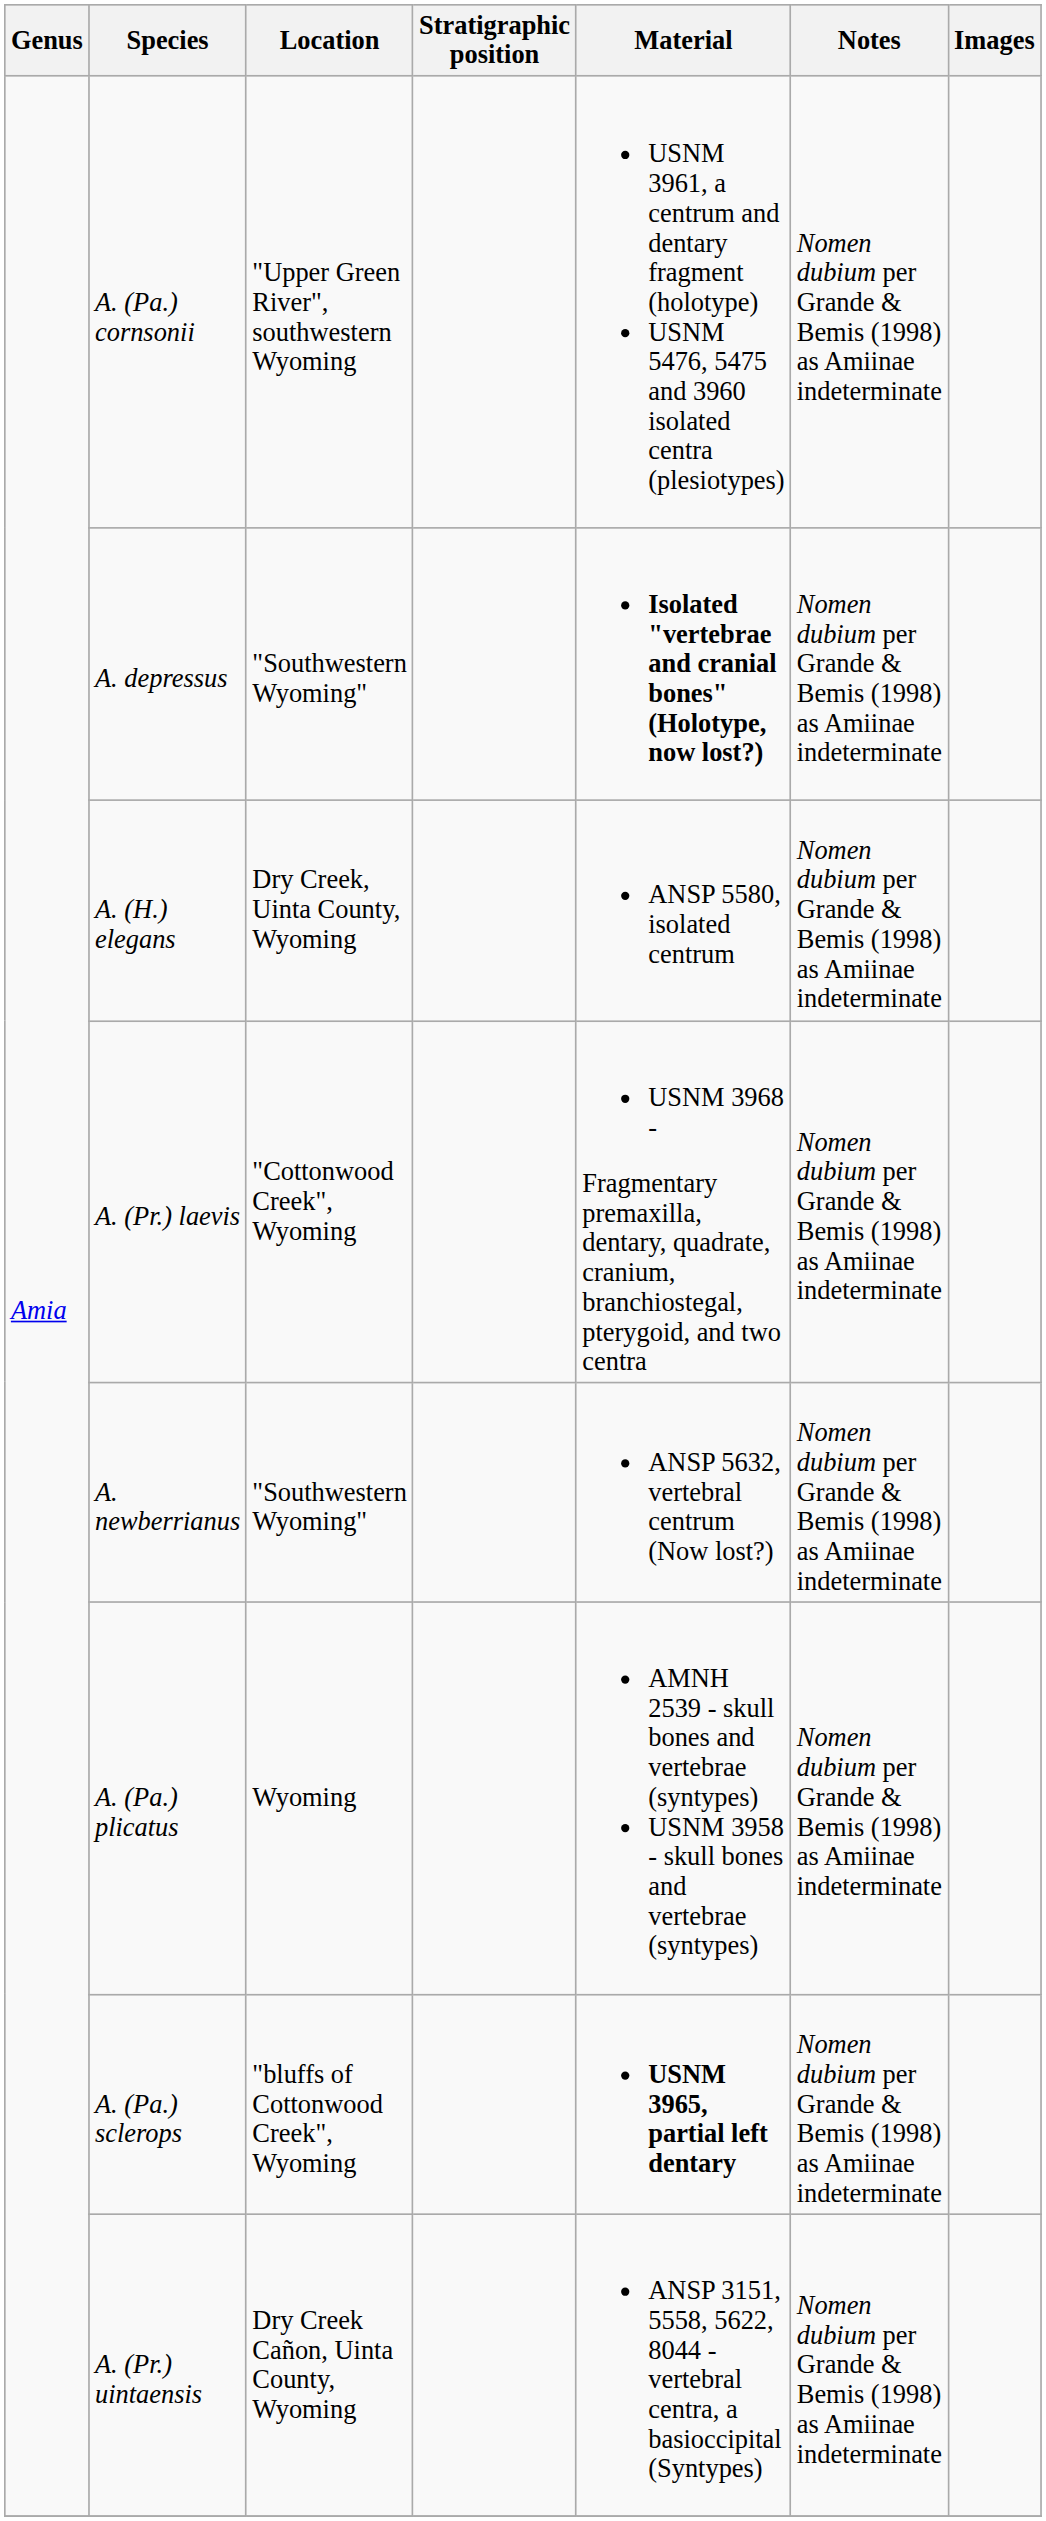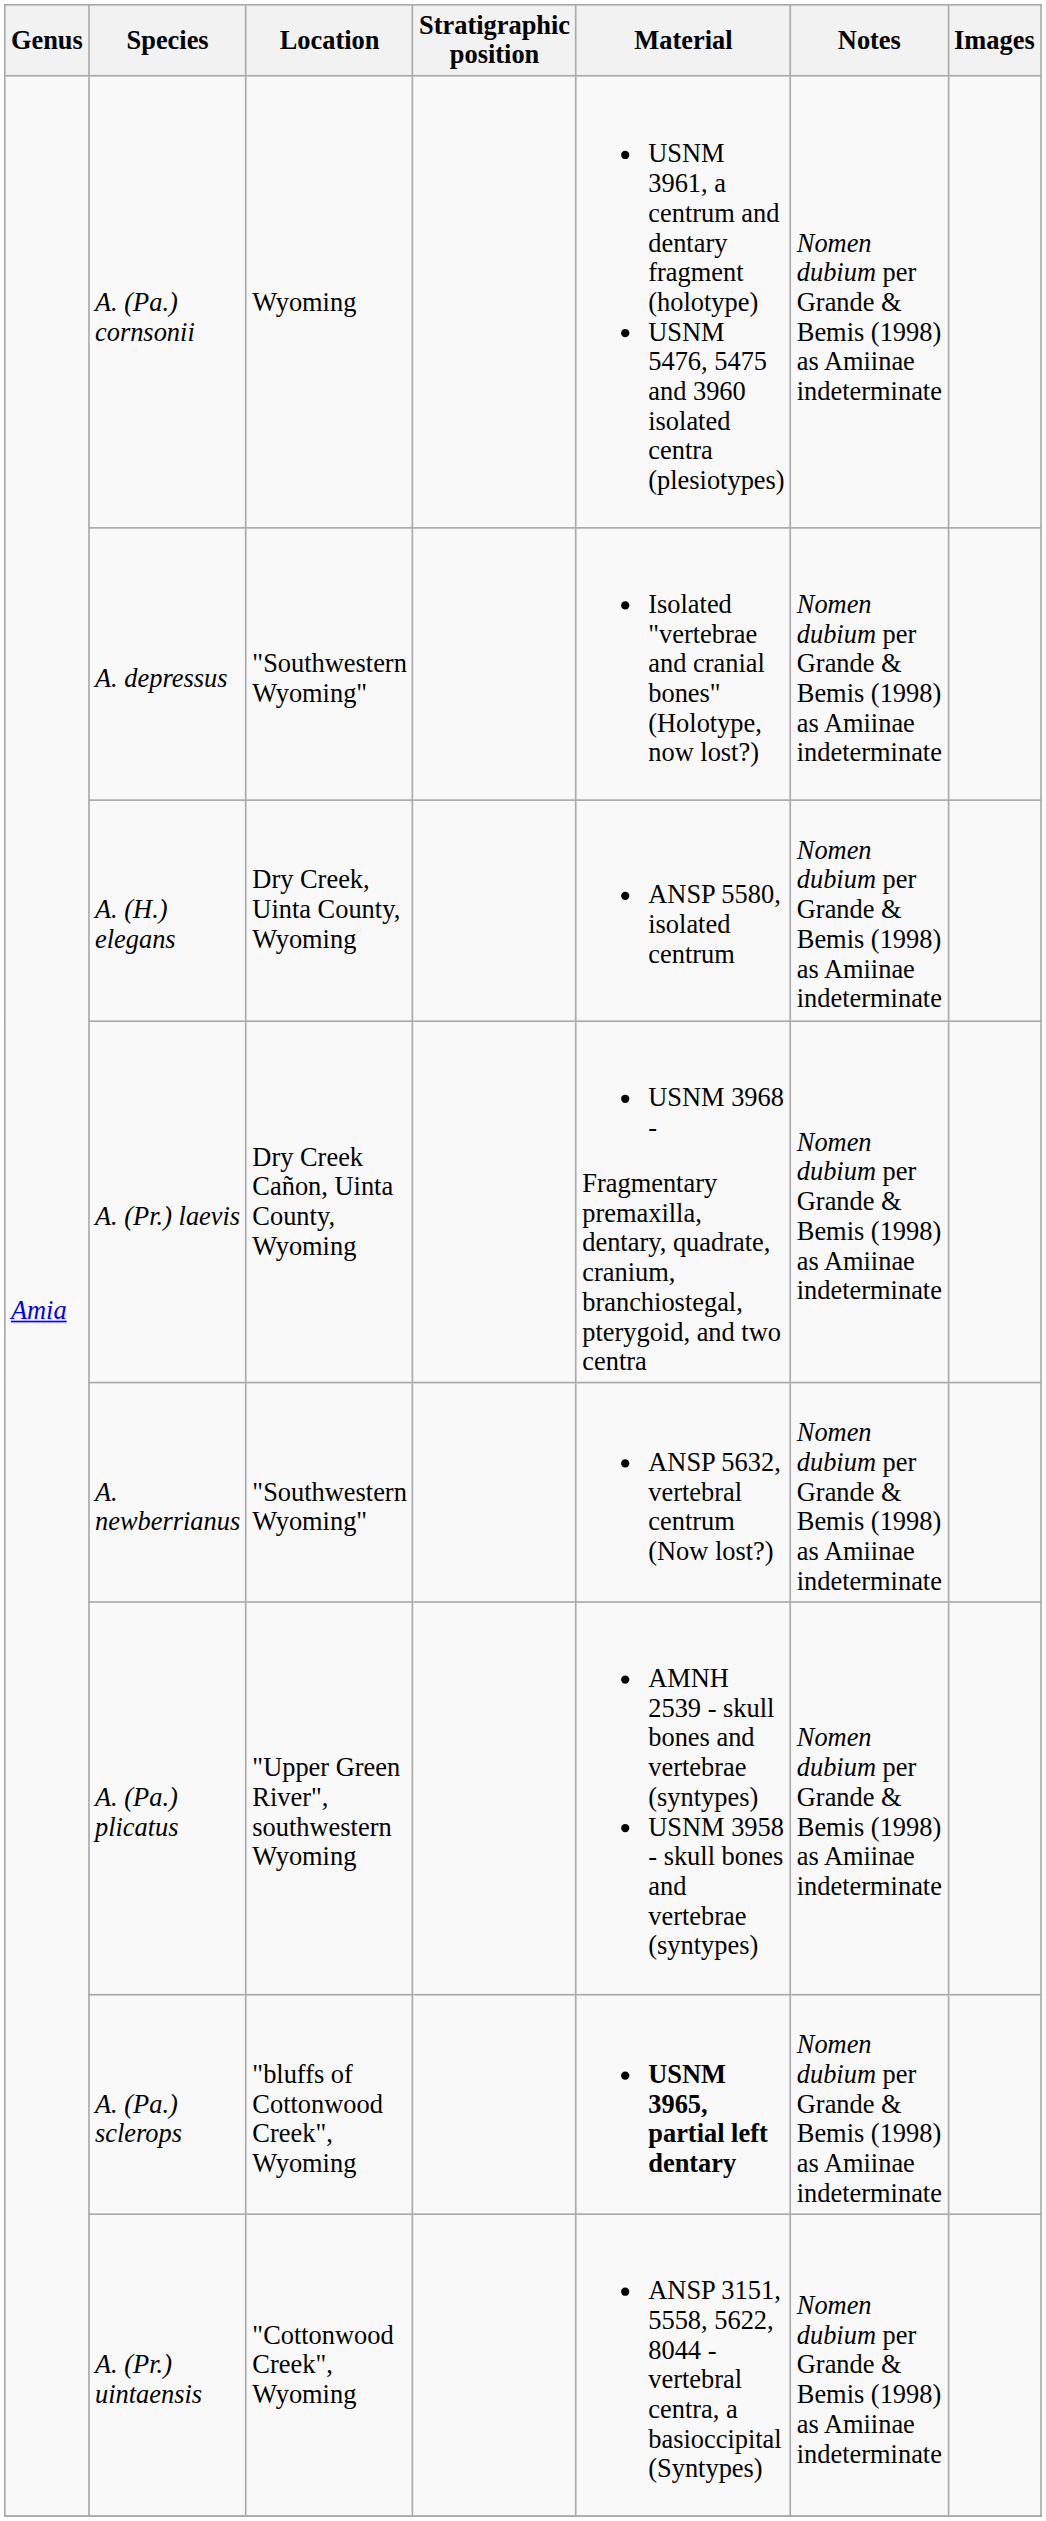(326, 316) "Upper Green River", southwestern Wyoming -> (304, 301) Wyoming
(683, 679) bold -> (683, 679) normal
(323, 1201) "Cottonwood Creek", Wyoming -> (323, 1201) Dry Creek Cañon, Uinta County, Wyoming
(304, 1797) Wyoming -> (326, 1812) "Upper Green River", southwestern Wyoming
(323, 2365) Dry Creek Cañon, Uinta County, Wyoming -> (323, 2365) "Cottonwood Creek", Wyoming
